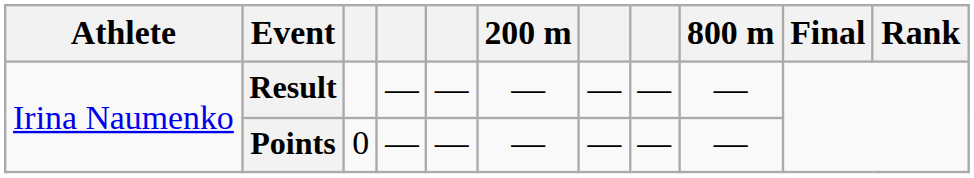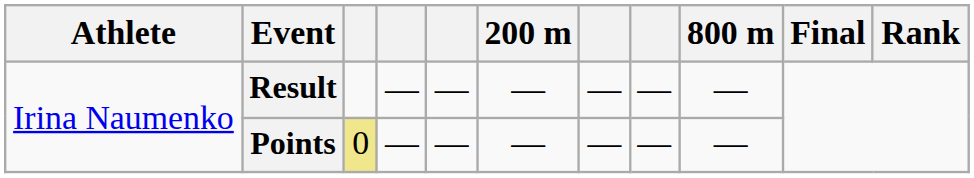(361, 144) no background -> (361, 144) khaki background
